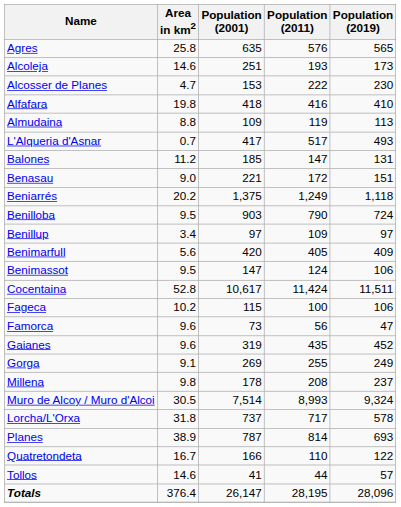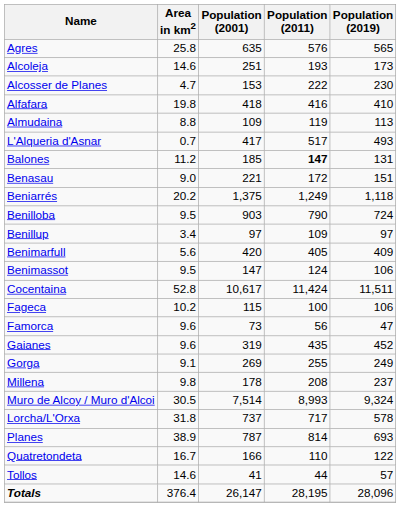(318, 159) normal -> (318, 159) bold
